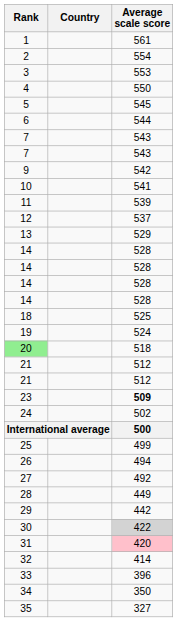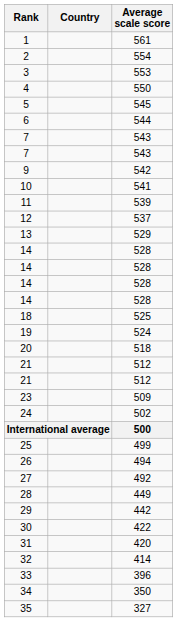(26, 348) lightgreen background -> (26, 348) no background
(142, 397) bold -> (142, 397) normal
(142, 527) lightgrey background -> (142, 527) no background
(142, 543) pink background -> (142, 543) no background
